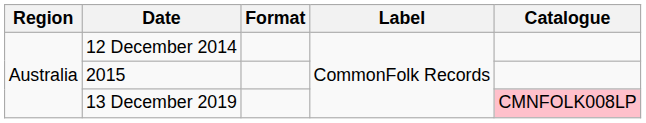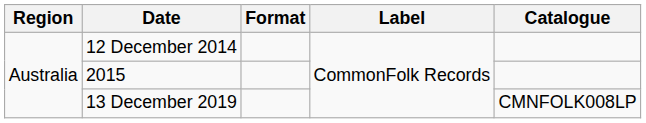(568, 103) pink background -> (568, 103) no background
